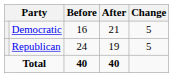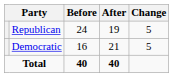rows swapped: (37, 30) <-> (36, 47)
